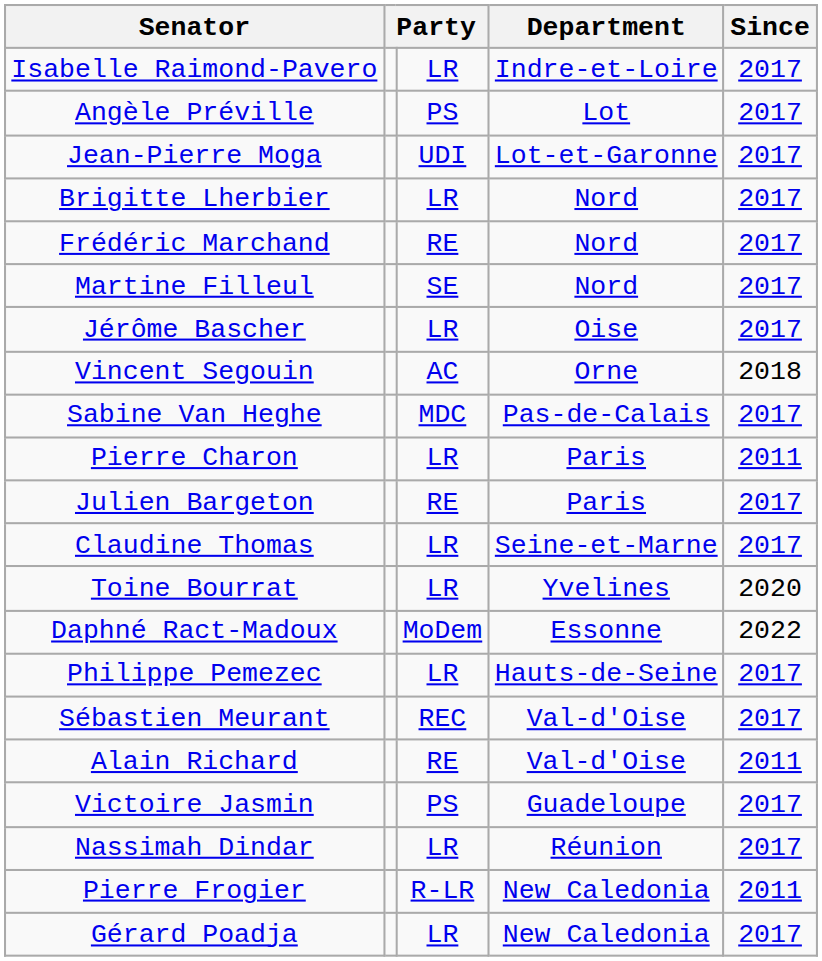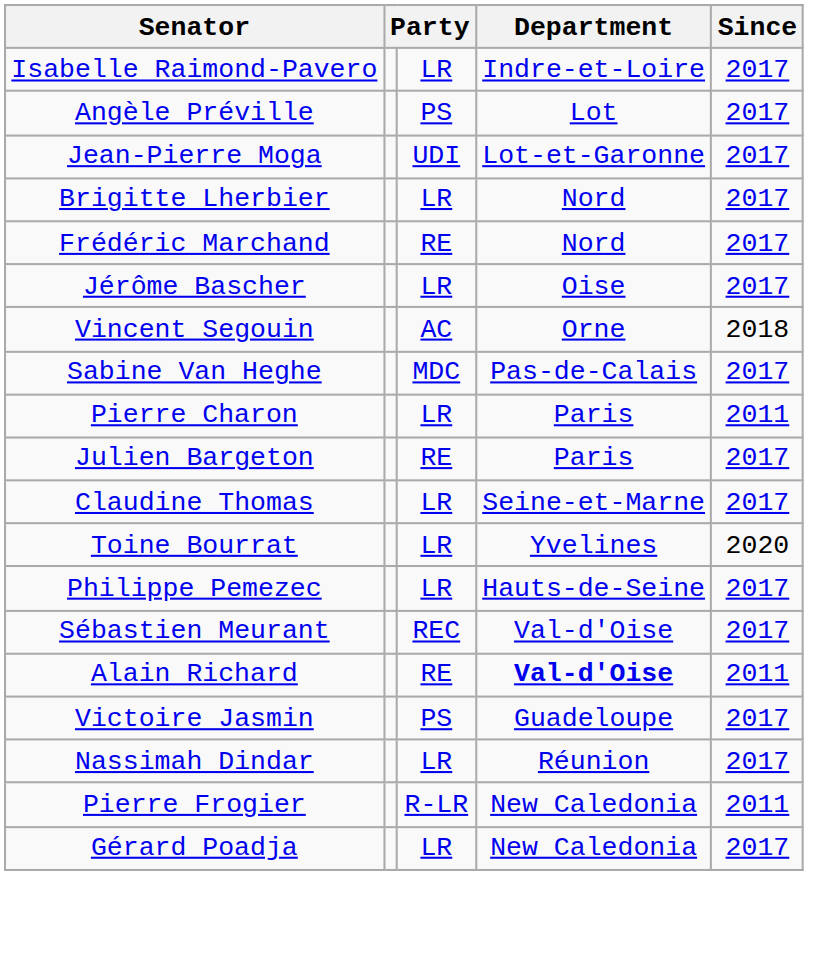- row: (194, 286)
- row: (194, 632)
(606, 761) normal -> (594, 675) bold
